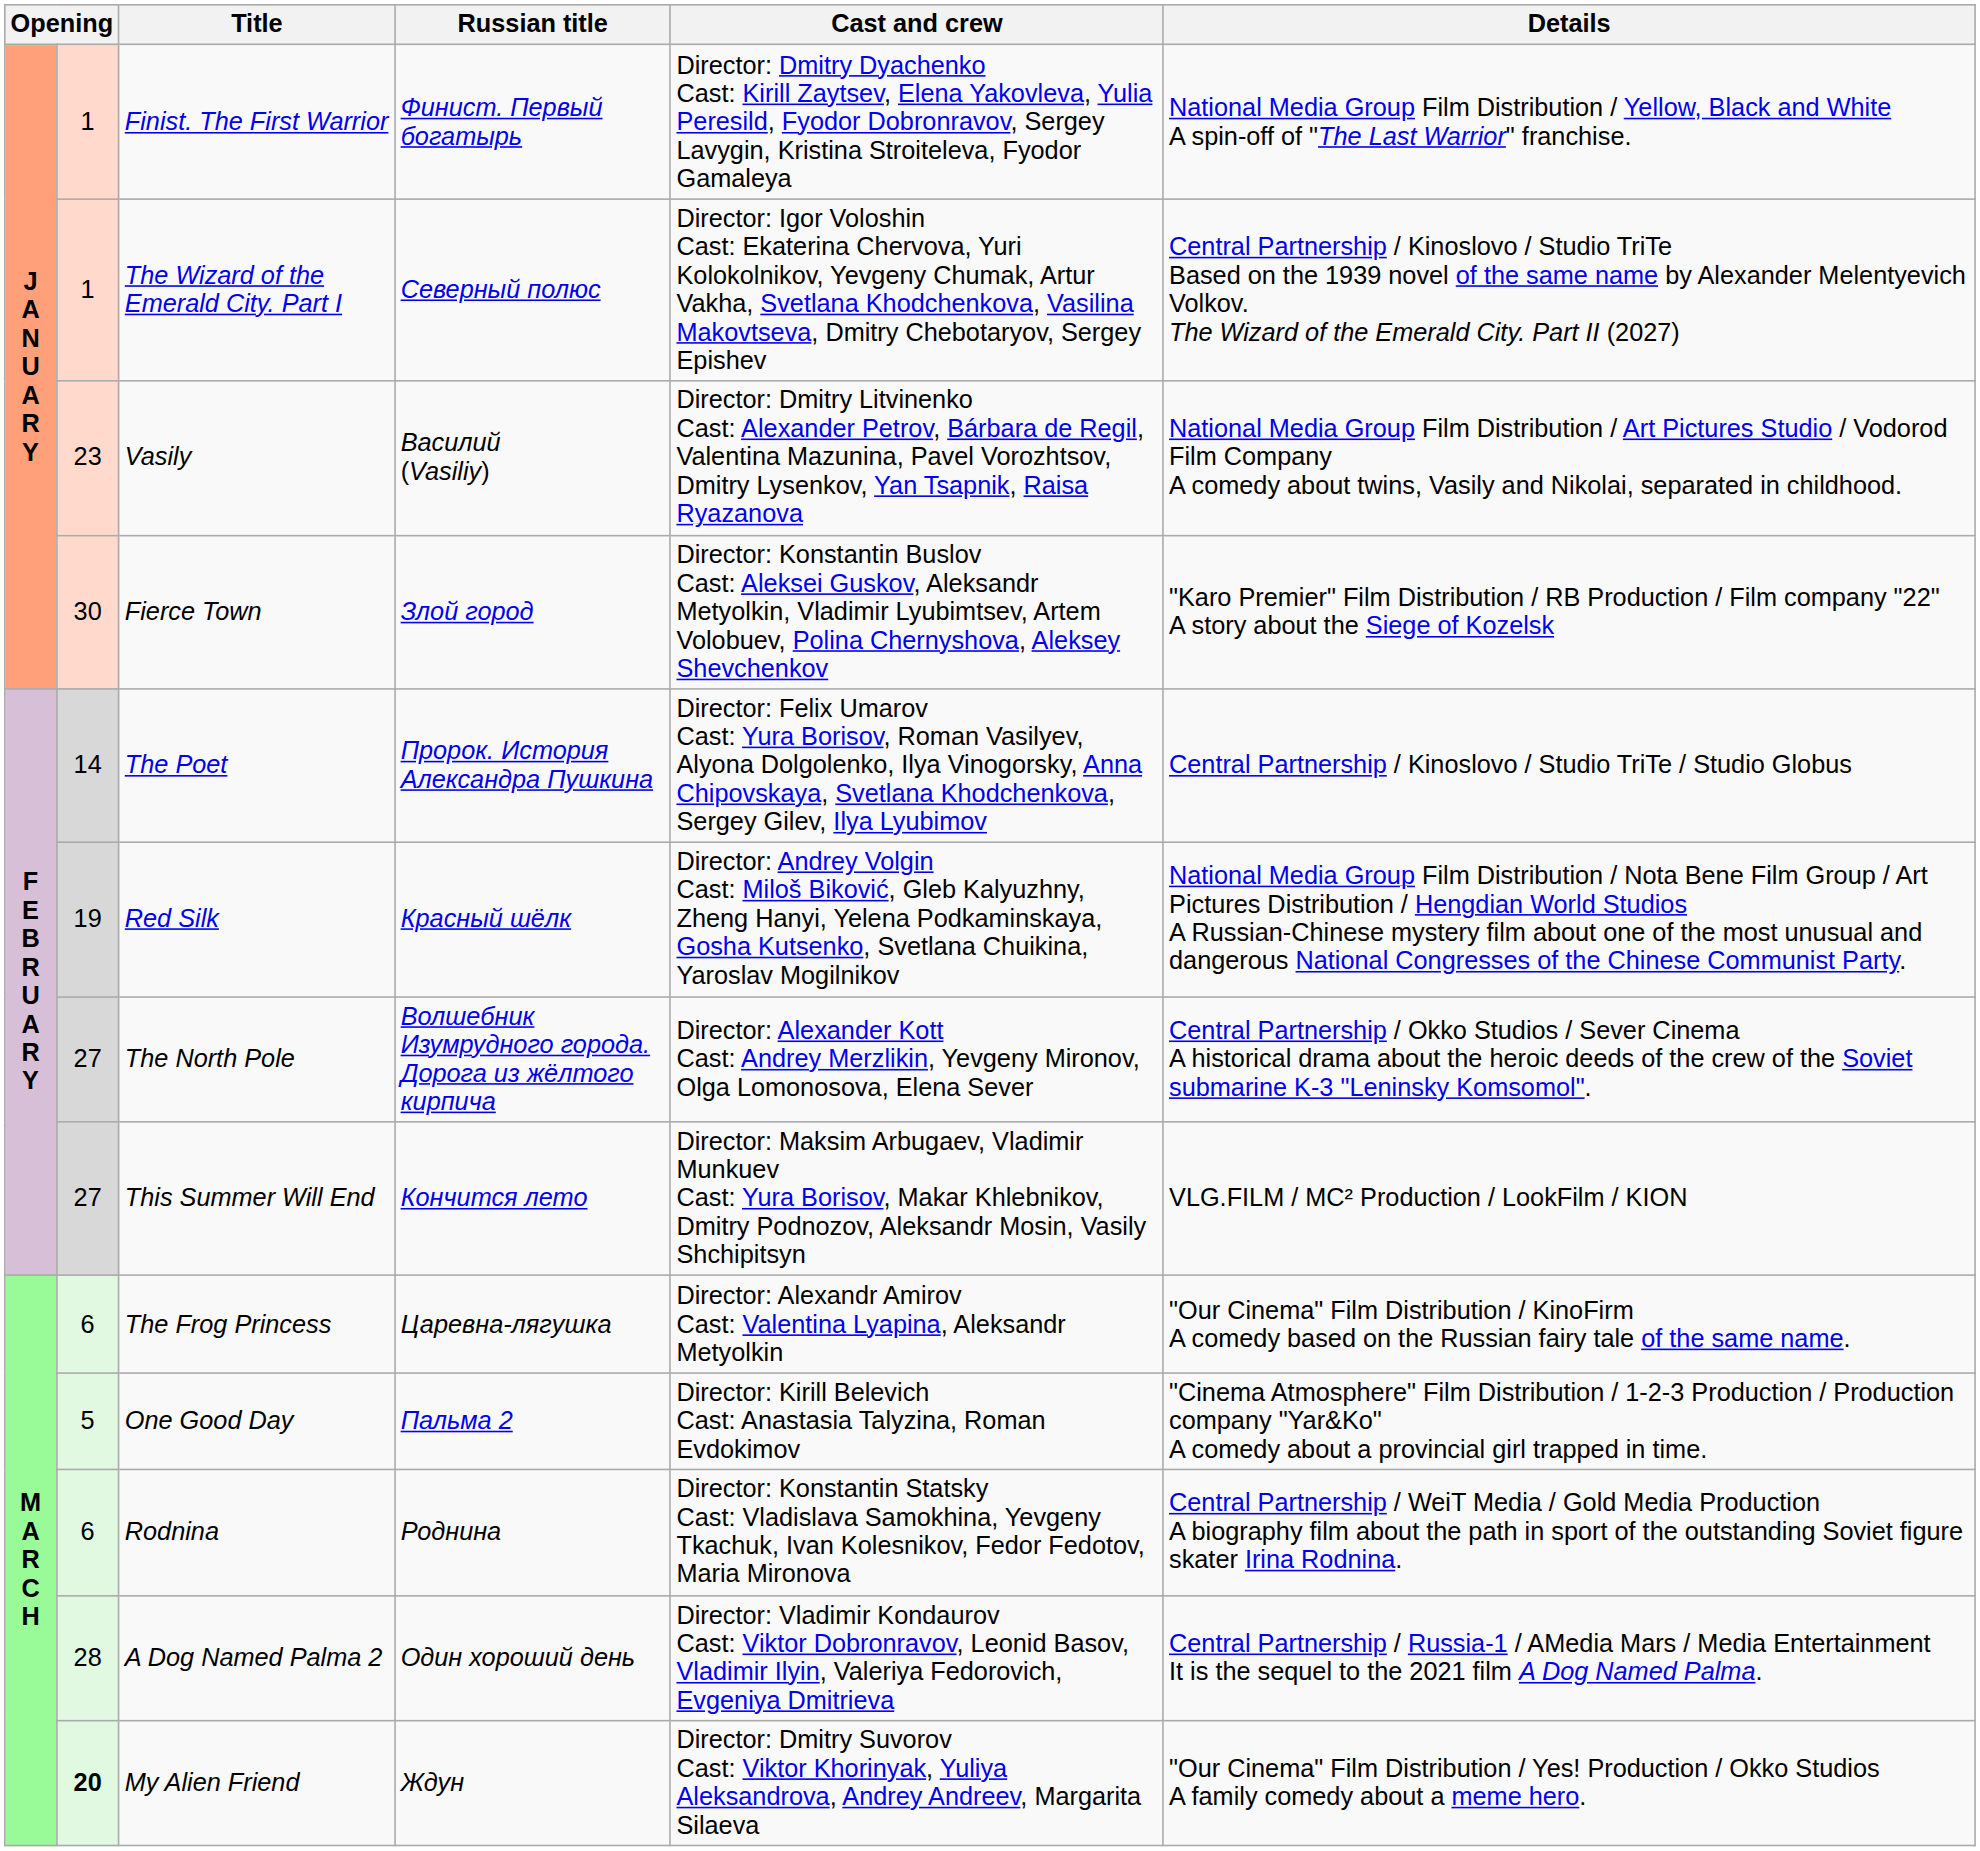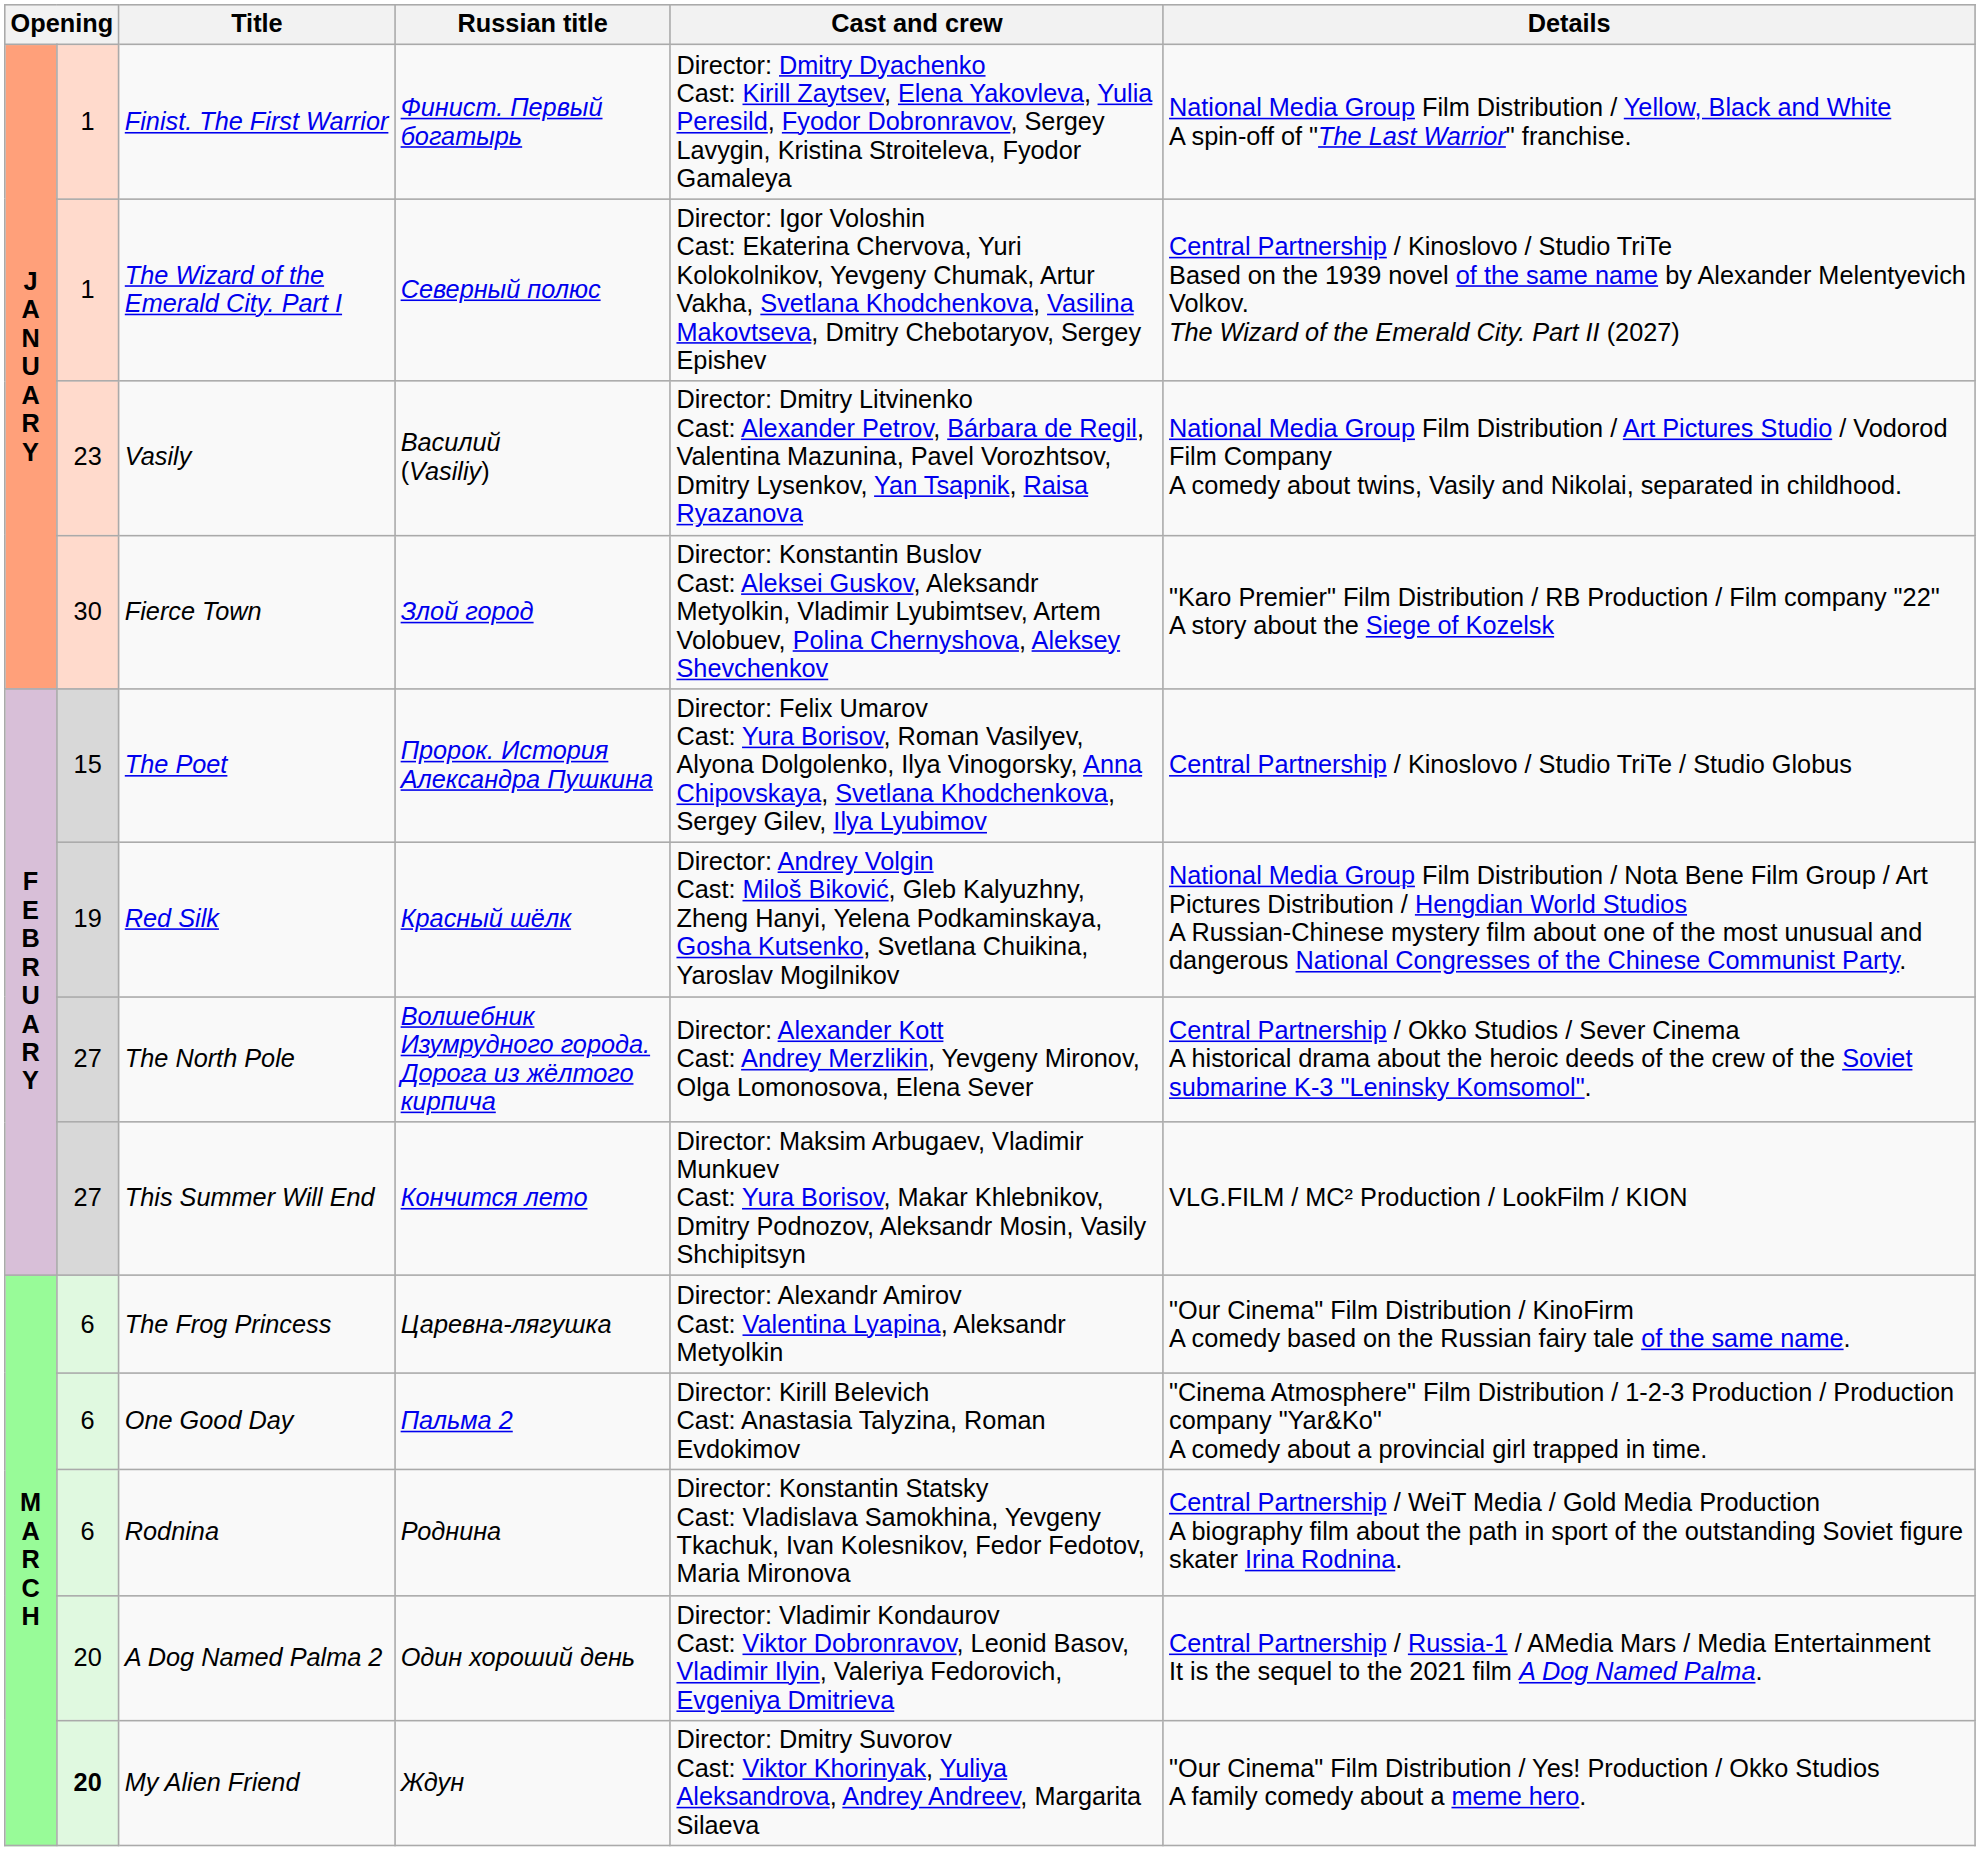(88, 765) 14 -> (88, 765) 15
(88, 1420) 5 -> (88, 1420) 6
(88, 1657) 28 -> (88, 1657) 20
